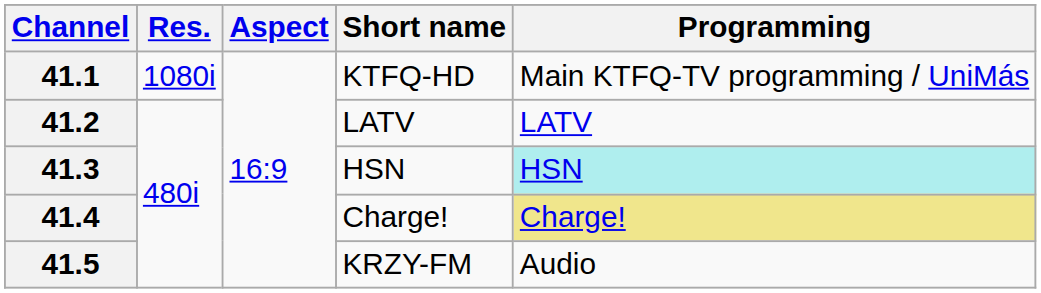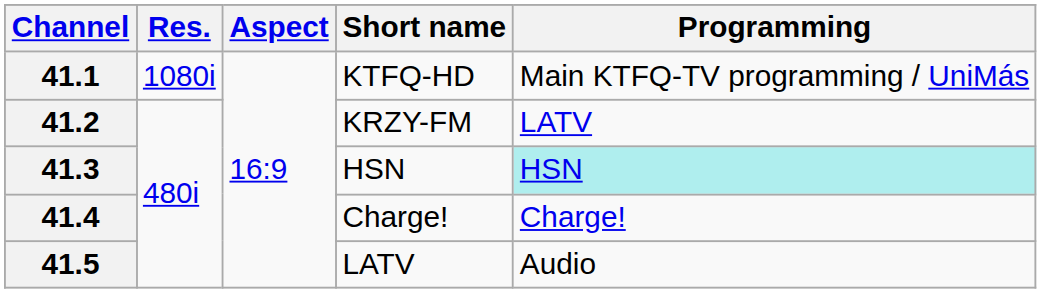(379, 122) LATV -> (407, 122) KRZY-FM
(573, 216) khaki background -> (573, 216) no background
(407, 264) KRZY-FM -> (379, 264) LATV
